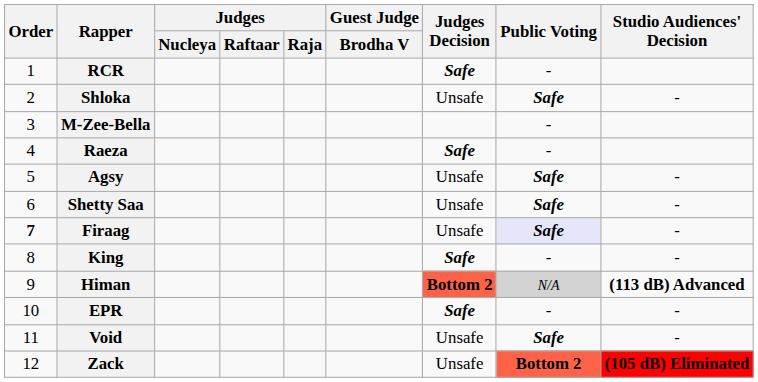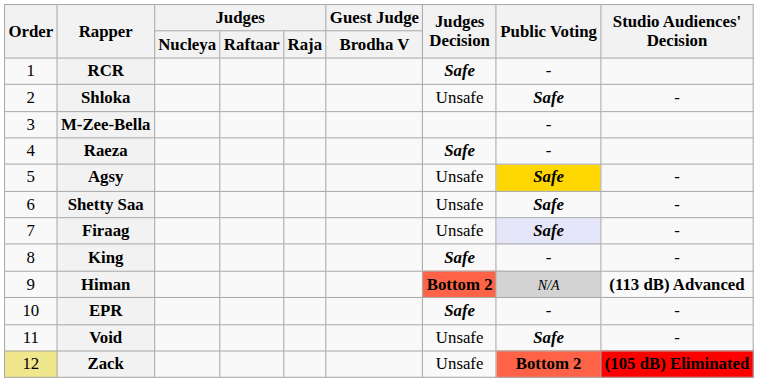(549, 177) no background -> (549, 177) gold background
(31, 230) bold -> (31, 230) normal
(31, 364) no background -> (31, 364) khaki background
